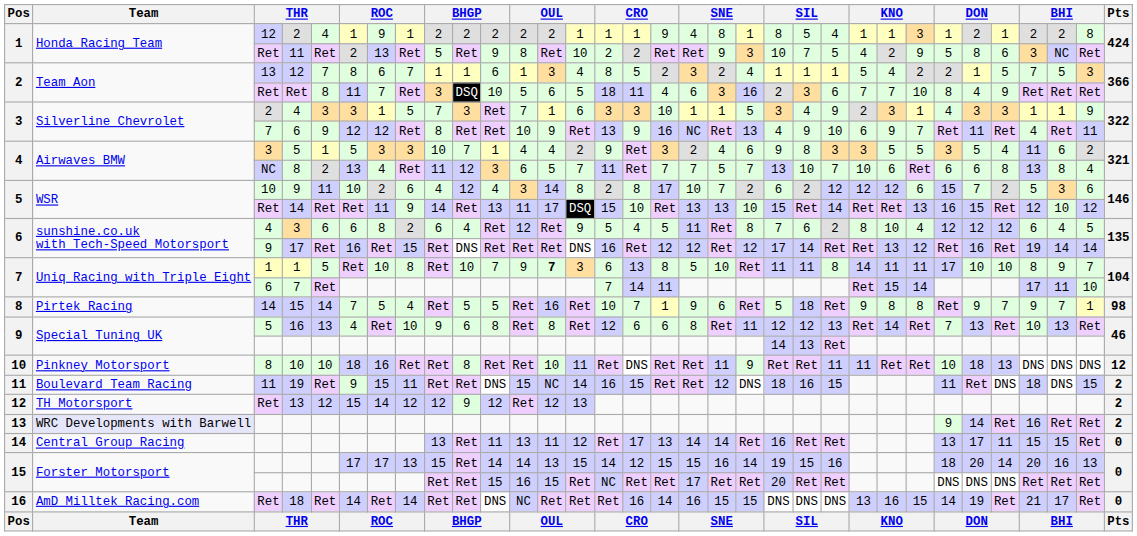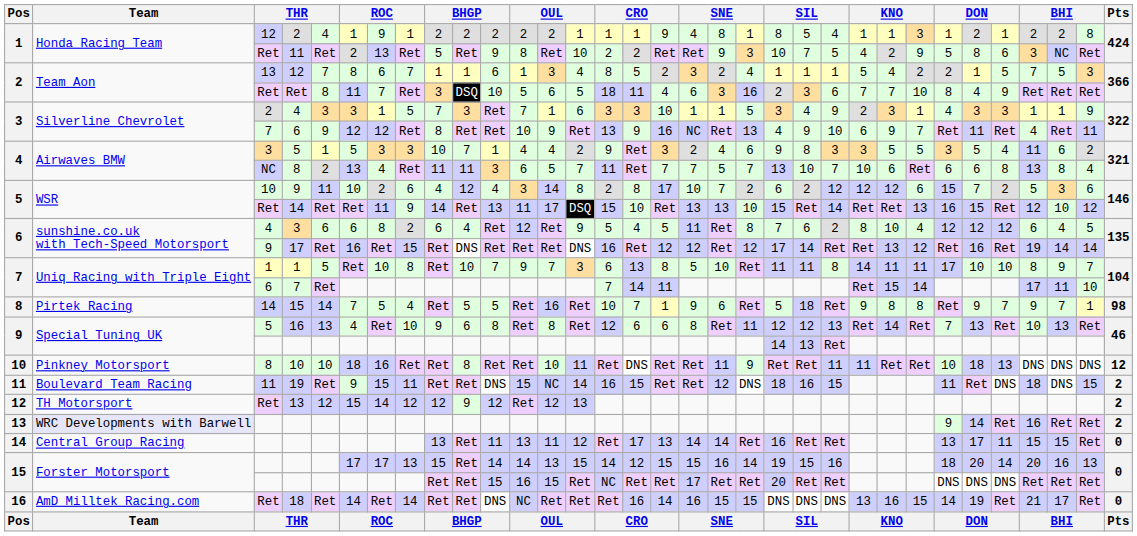(467, 170) 12 -> (467, 170) 11
(552, 268) bold -> (552, 268) normal
